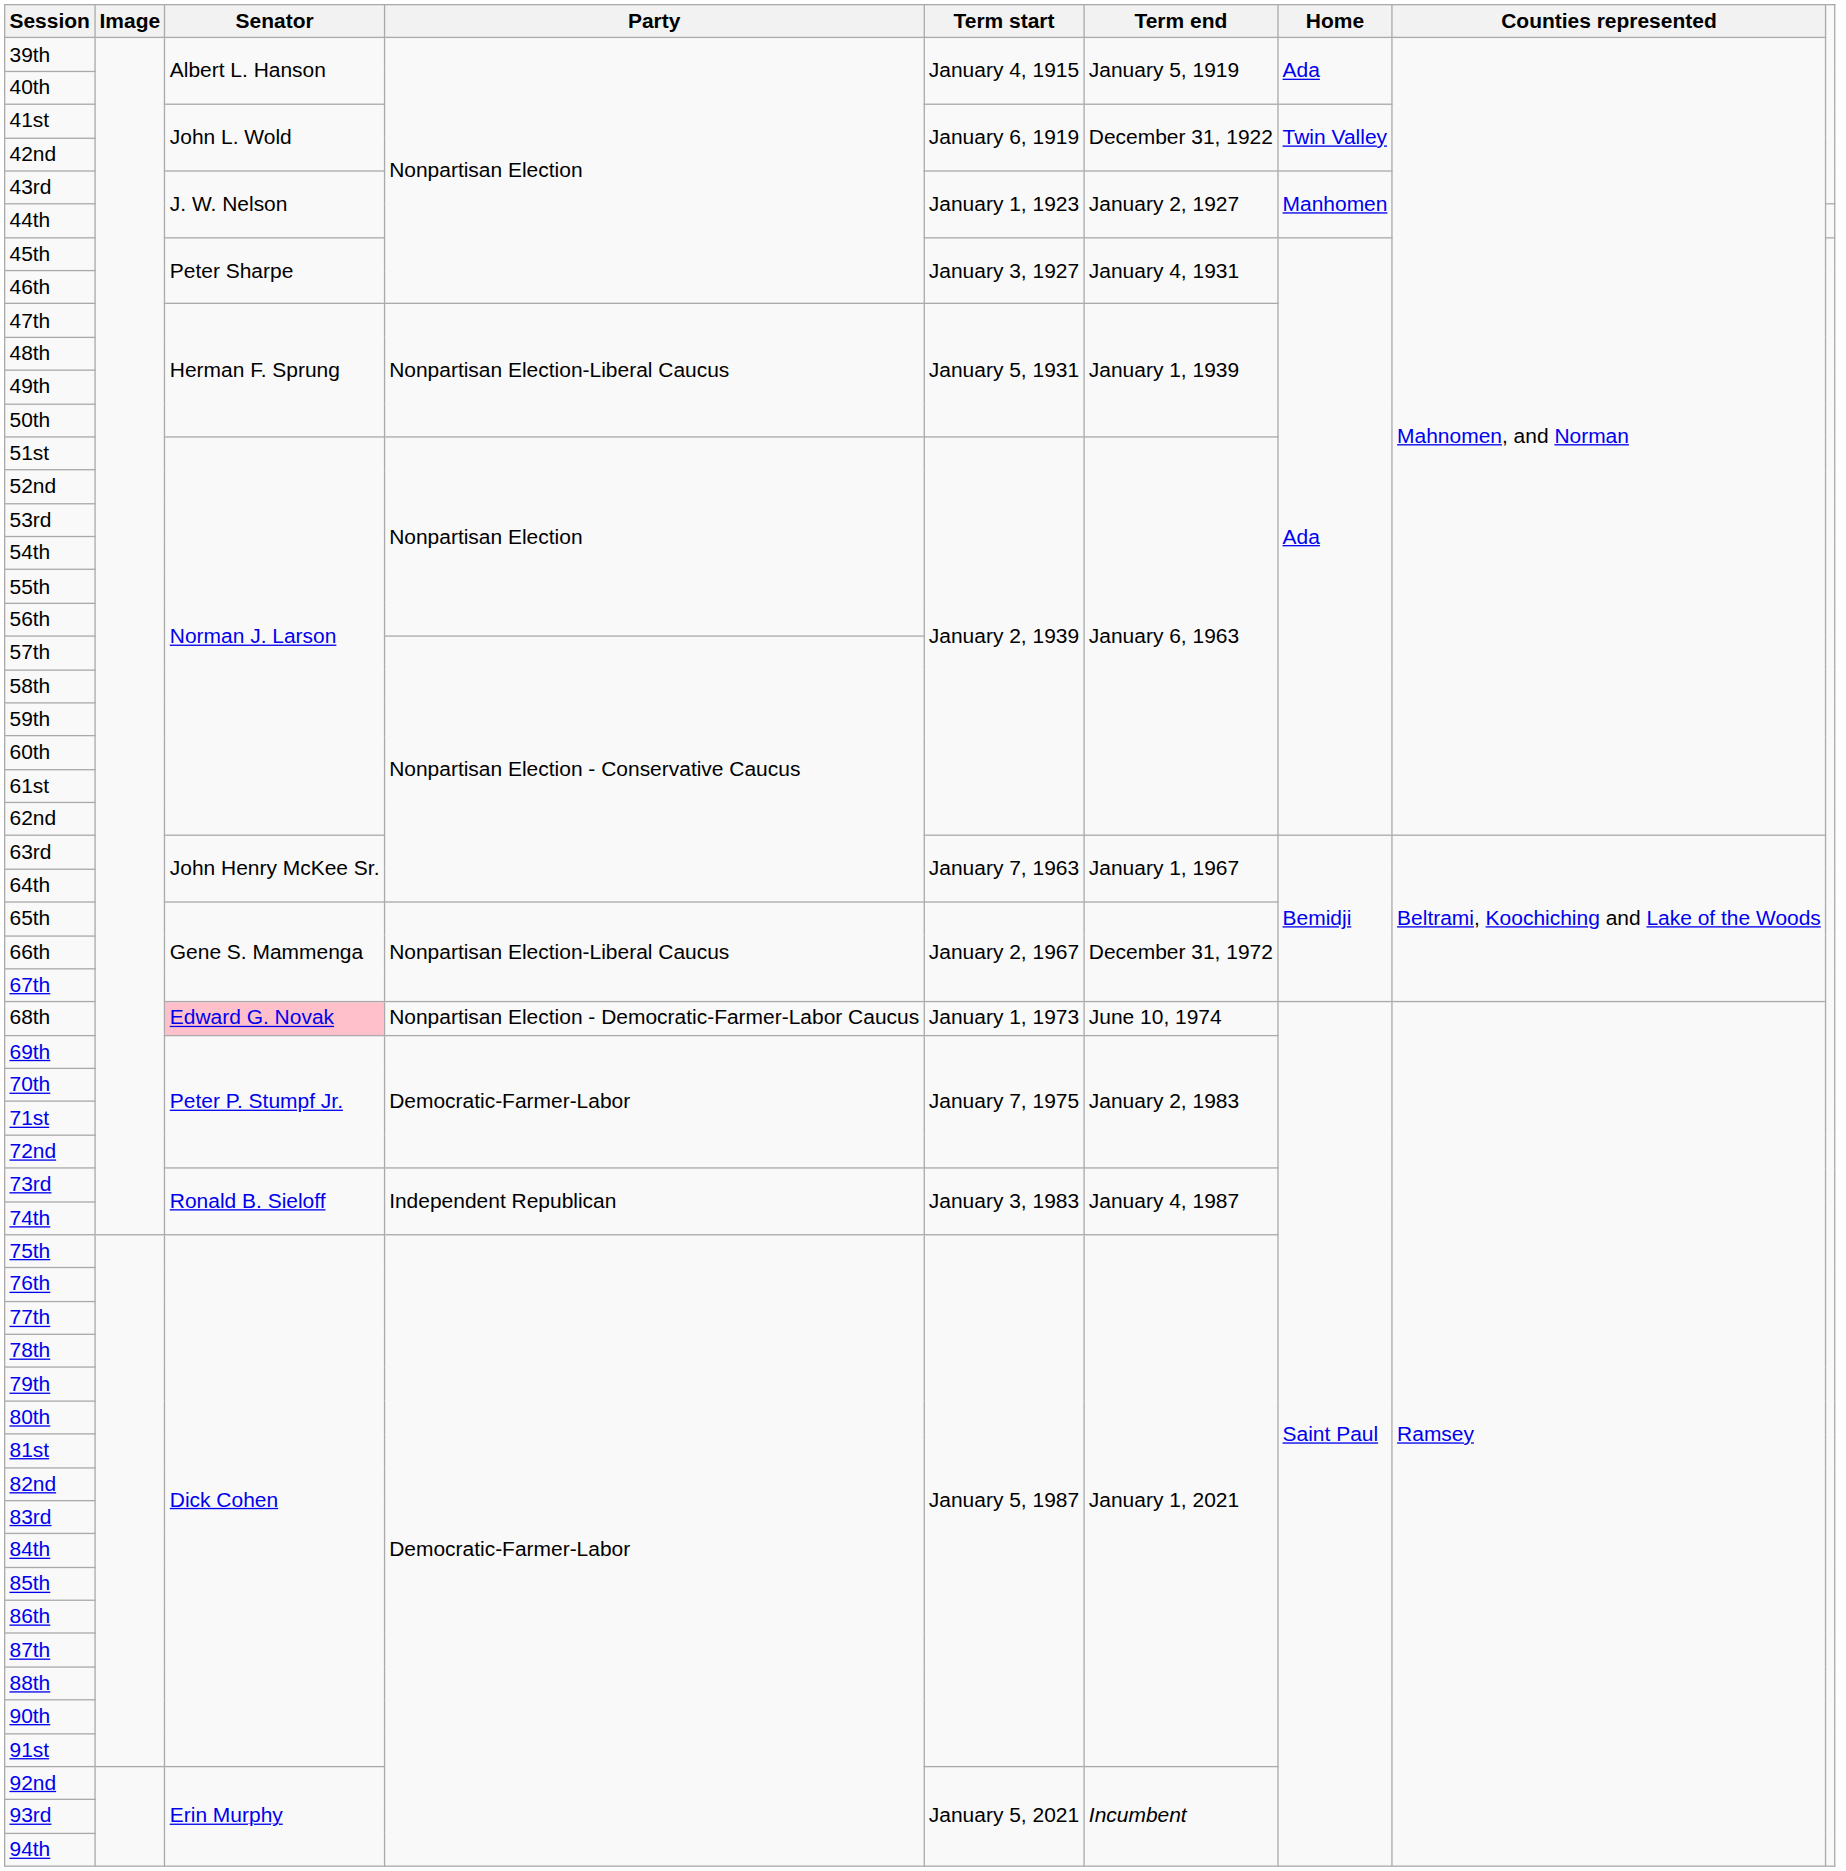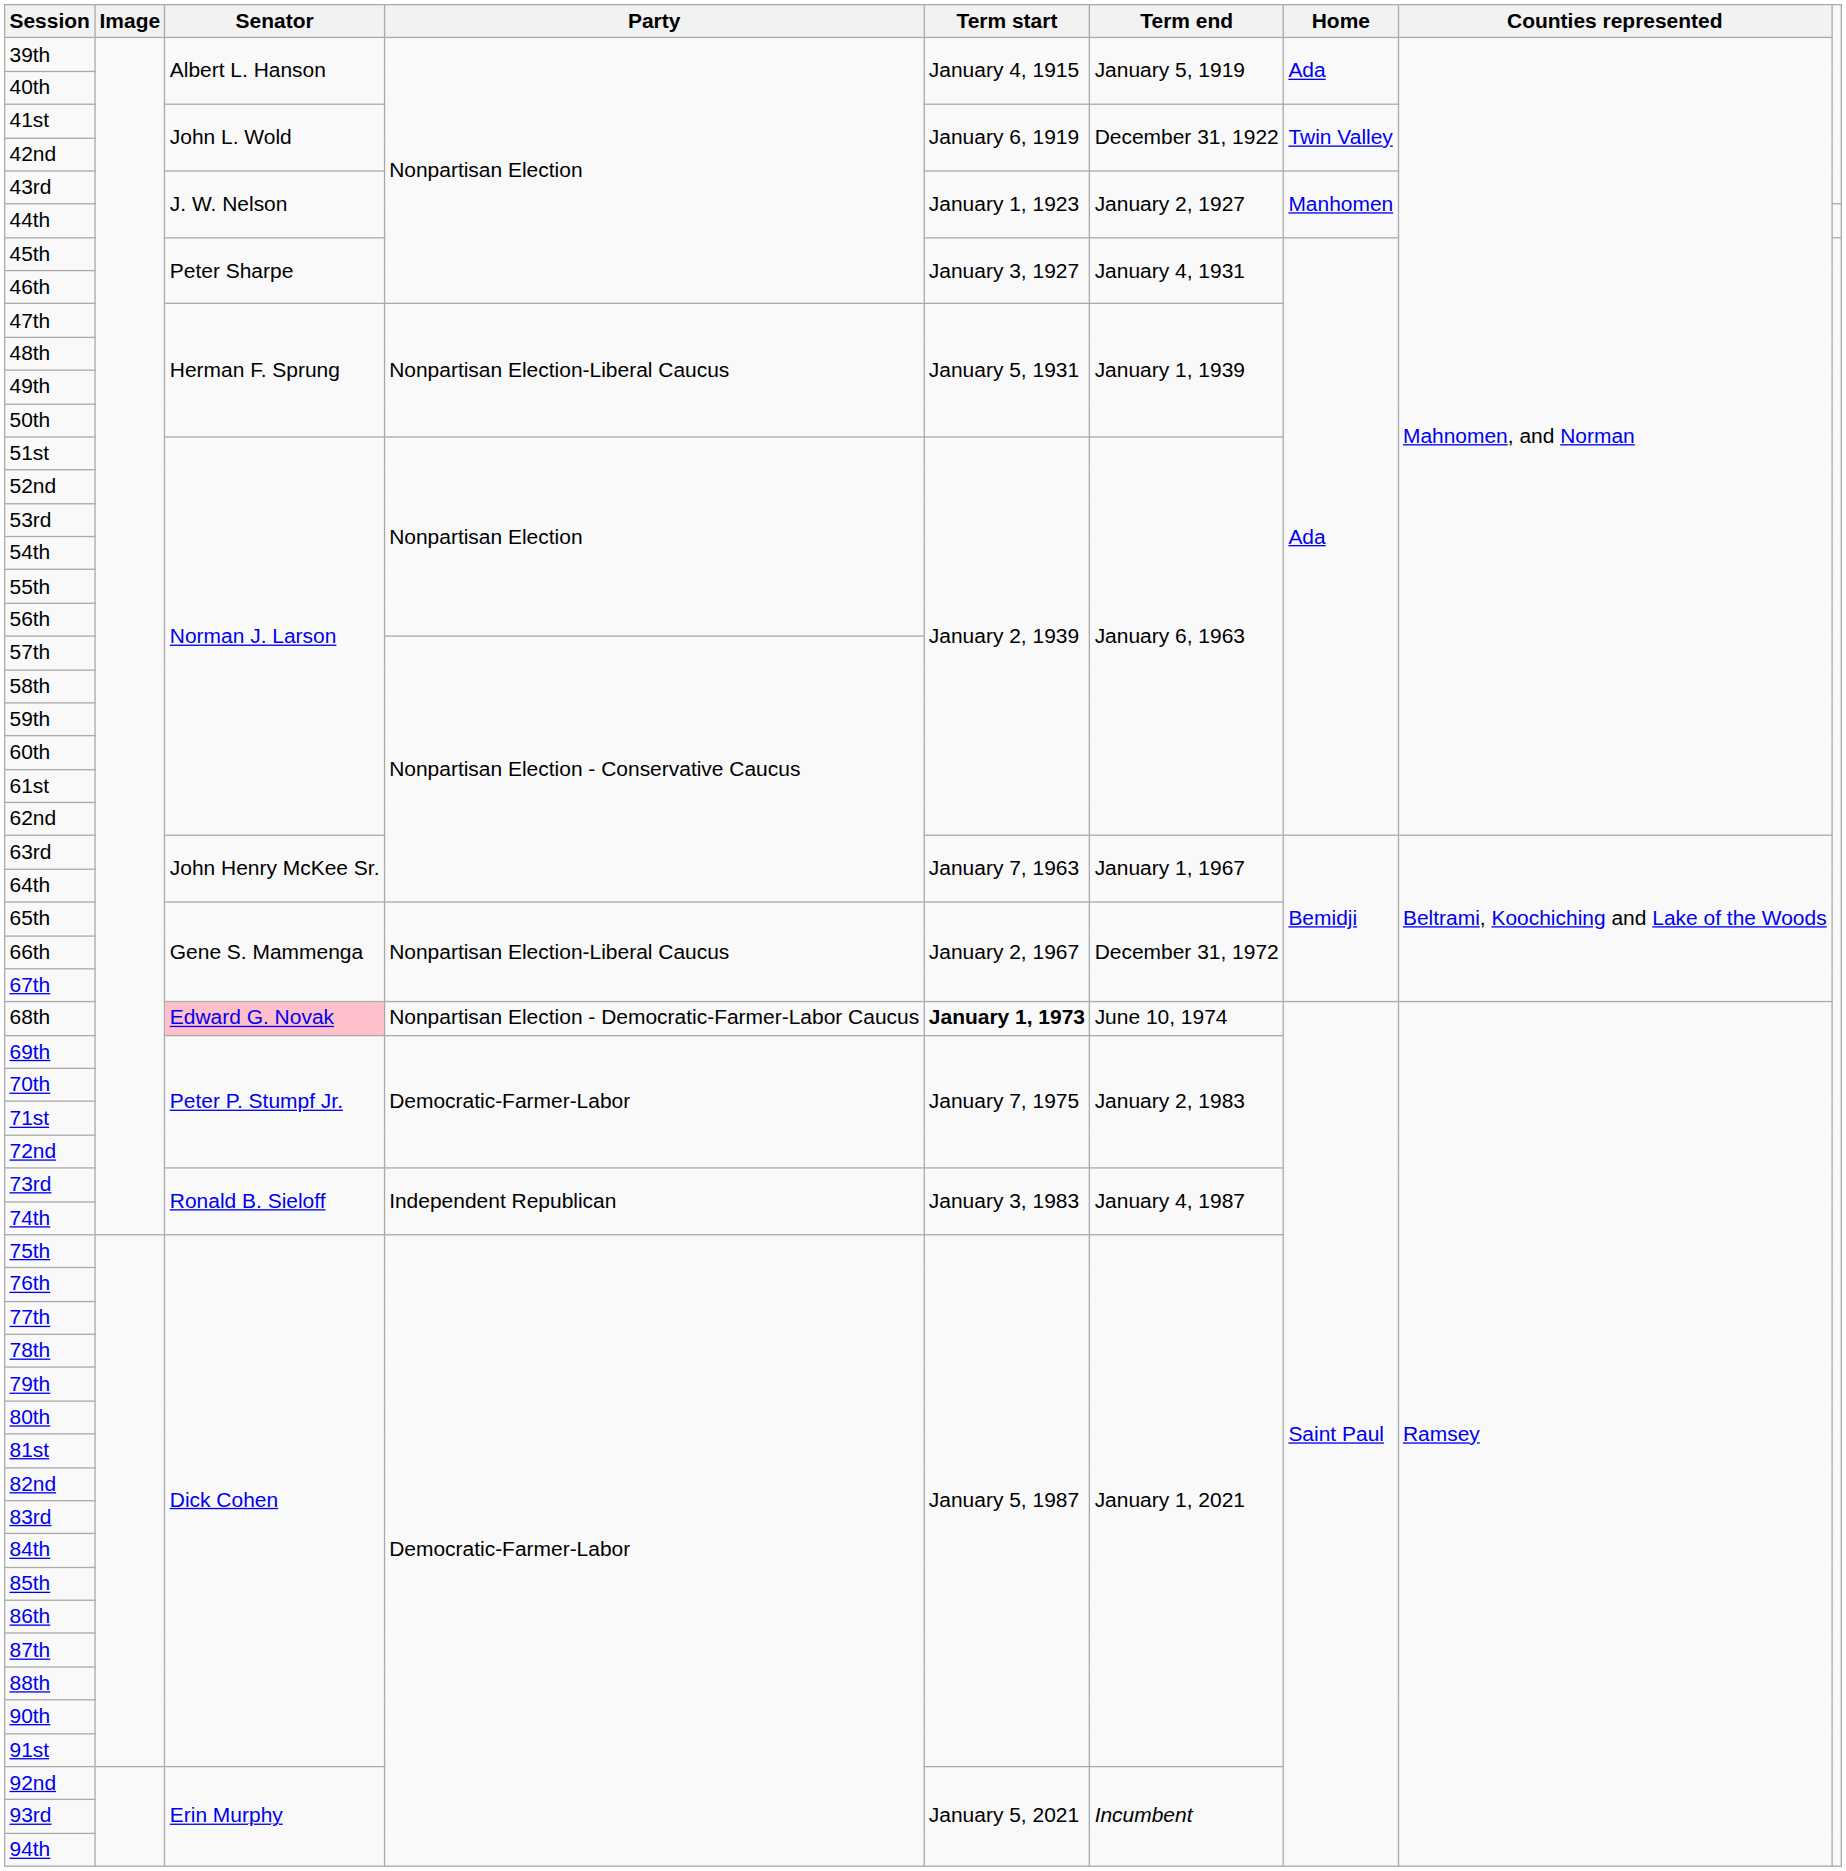(1004, 1018) normal -> (1007, 1018) bold
